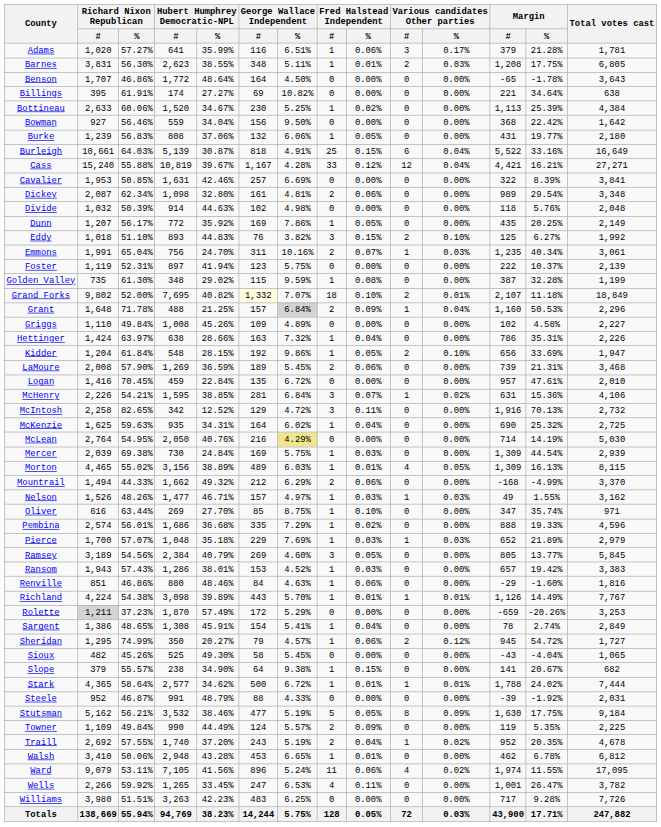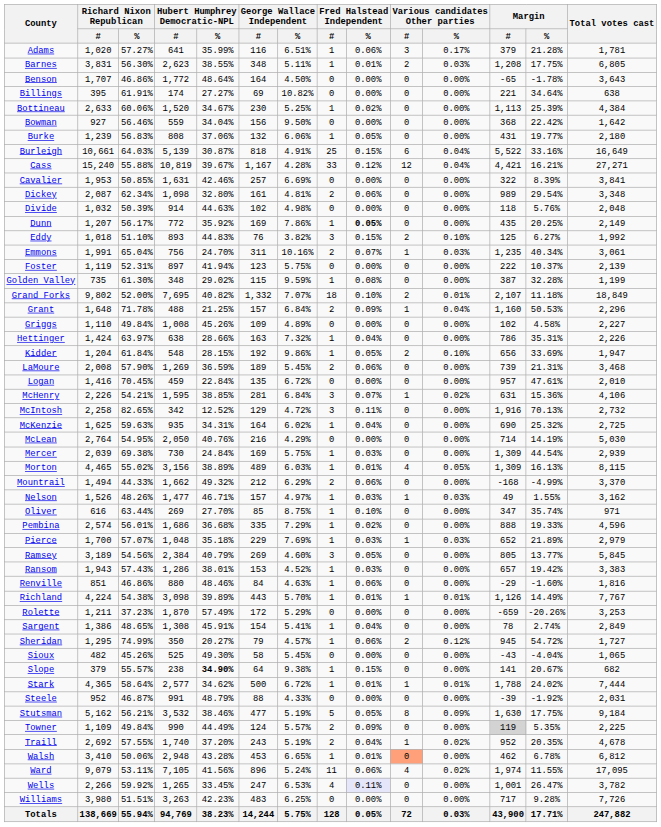(368, 223) normal -> (368, 223) bold
(258, 295) lightyellow background -> (258, 295) no background
(298, 310) lightgrey background -> (298, 310) no background
(298, 440) khaki background -> (298, 440) no background
(98, 612) lightgrey background -> (98, 612) no background
(218, 670) normal -> (218, 670) bold
(508, 728) no background -> (508, 728) lightgrey background
(407, 757) no background -> (407, 757) lightsalmon background
(368, 785) no background -> (368, 785) lavender background
